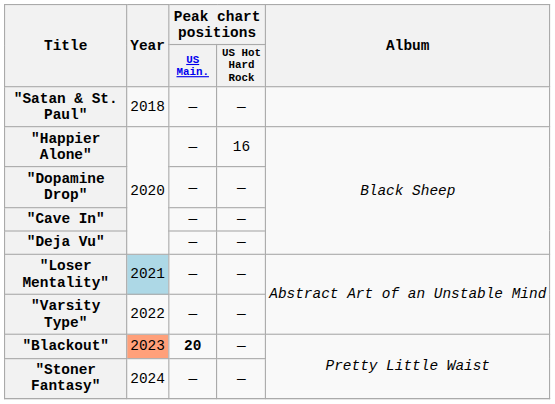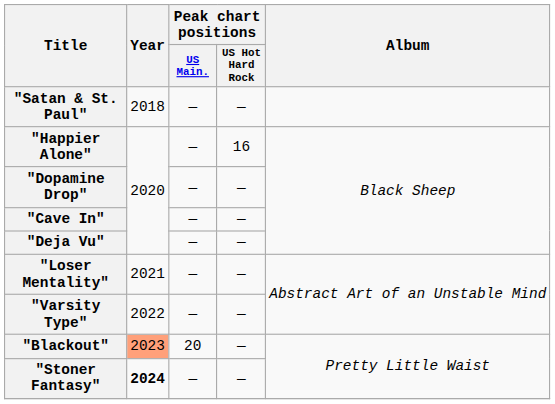(148, 274) lightblue background -> (148, 274) no background
(193, 346) bold -> (193, 346) normal
(148, 378) normal -> (148, 378) bold
